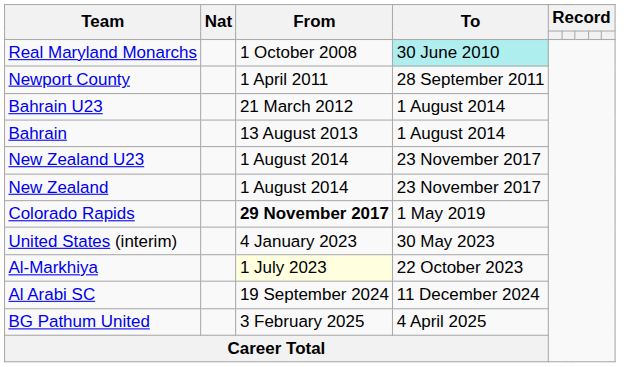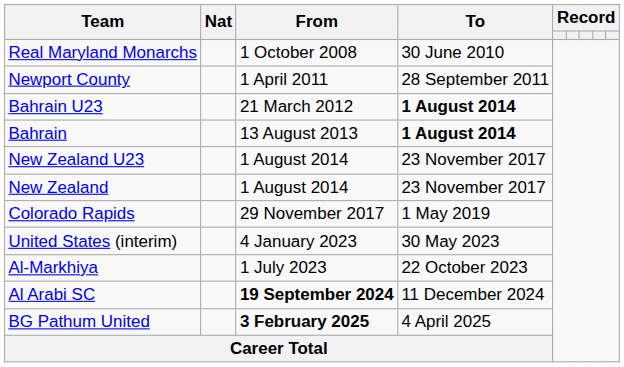(448, 52) paleturquoise background -> (453, 52) no background
(451, 106) normal -> (459, 106) bold
(451, 133) normal -> (459, 133) bold
(314, 214) bold -> (312, 214) normal
(283, 267) lightyellow background -> (283, 267) no background
(314, 294) normal -> (317, 294) bold
(302, 321) normal -> (305, 321) bold
